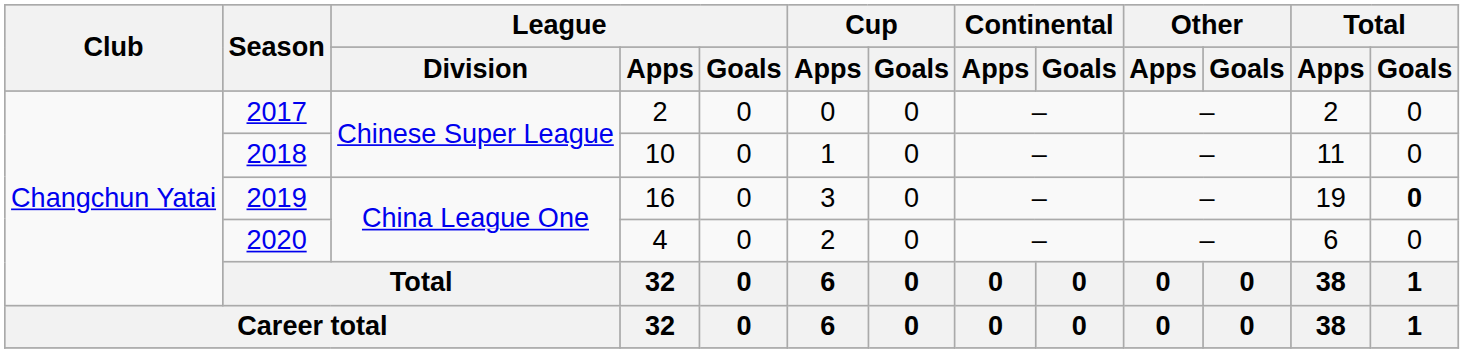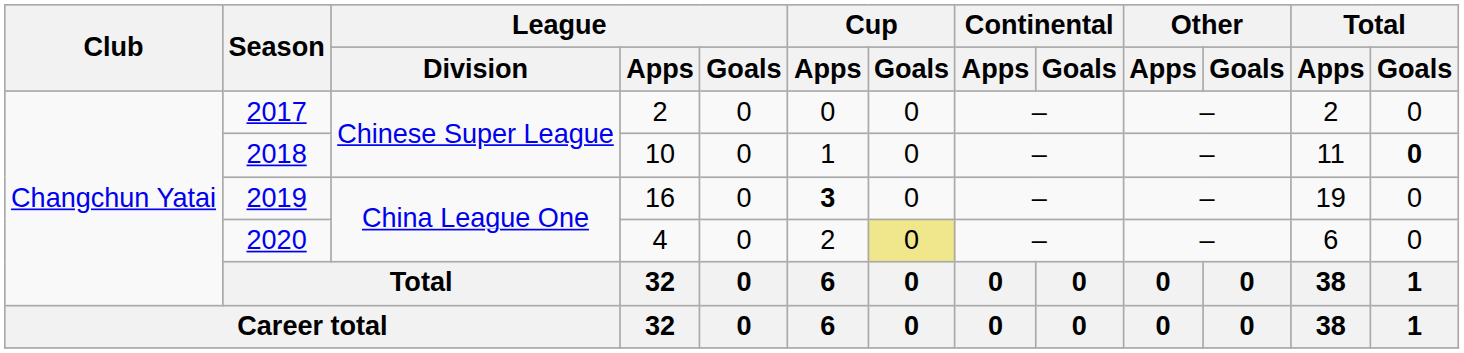(1415, 154) normal -> (1415, 154) bold
(828, 197) normal -> (828, 197) bold
(1415, 197) bold -> (1415, 197) normal
(912, 240) no background -> (912, 240) khaki background
